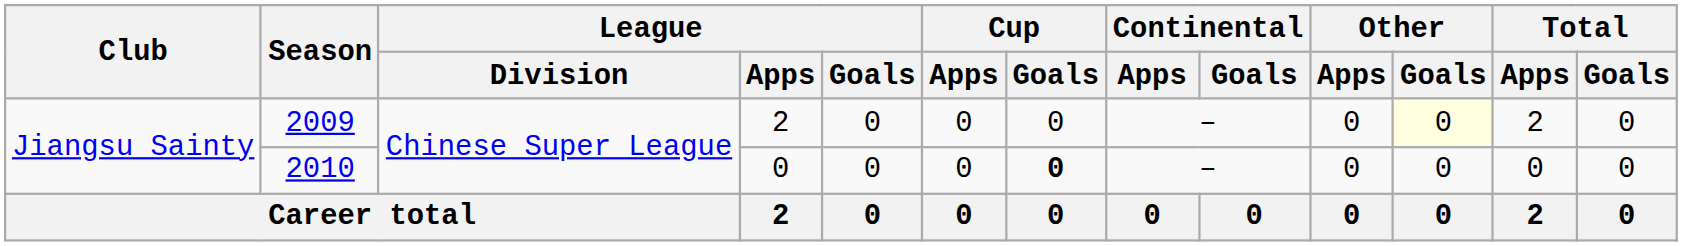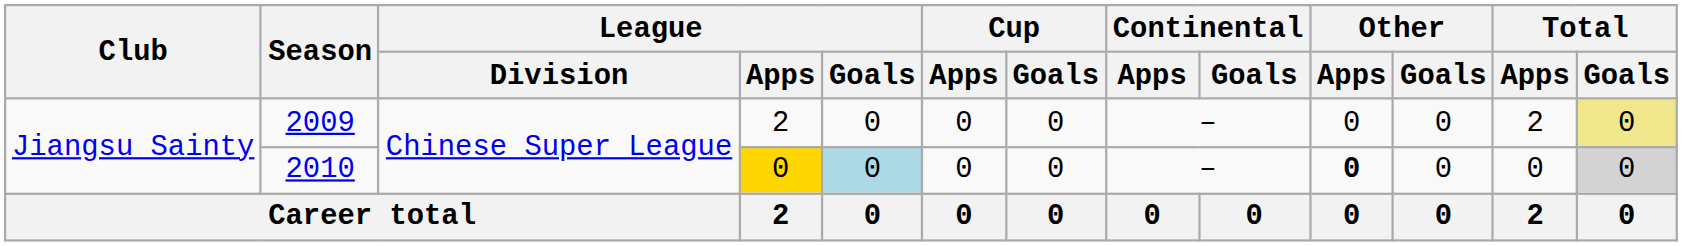(1443, 123) lightyellow background -> (1443, 123) no background
(1627, 123) no background -> (1627, 123) khaki background
(781, 170) no background -> (781, 170) gold background
(872, 170) no background -> (872, 170) lightblue background
(1056, 170) bold -> (1056, 170) normal
(1352, 170) normal -> (1352, 170) bold
(1627, 170) no background -> (1627, 170) lightgrey background
